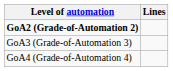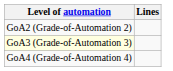(72, 27) bold -> (69, 27) normal
(69, 43) no background -> (69, 43) lightyellow background
